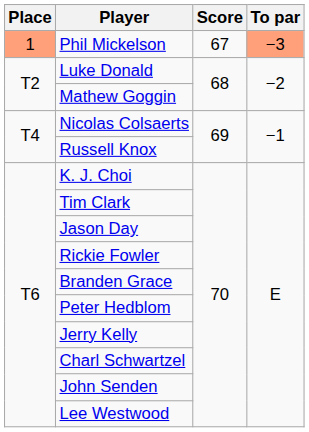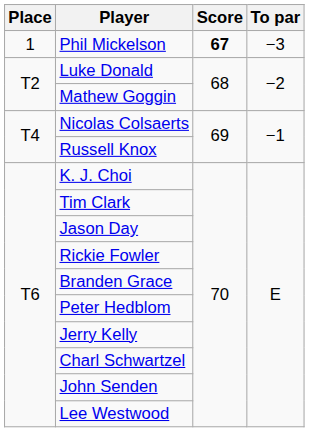(30, 44) lightsalmon background -> (30, 44) no background
(220, 44) normal -> (220, 44) bold
(275, 44) lightsalmon background -> (275, 44) no background
